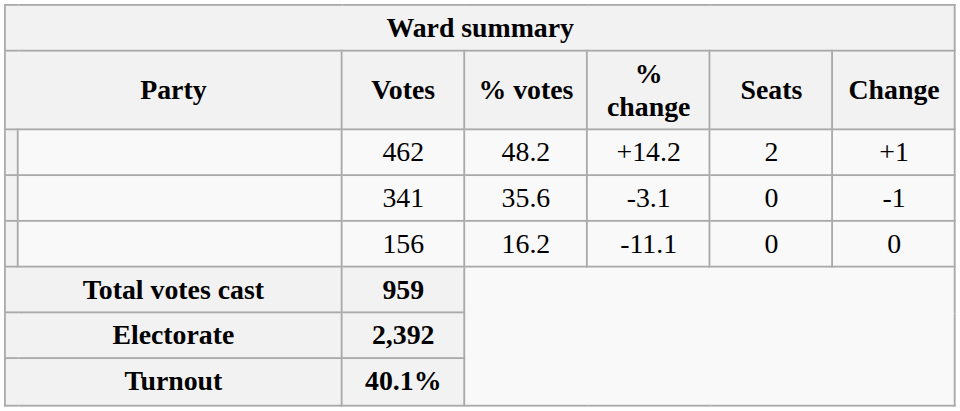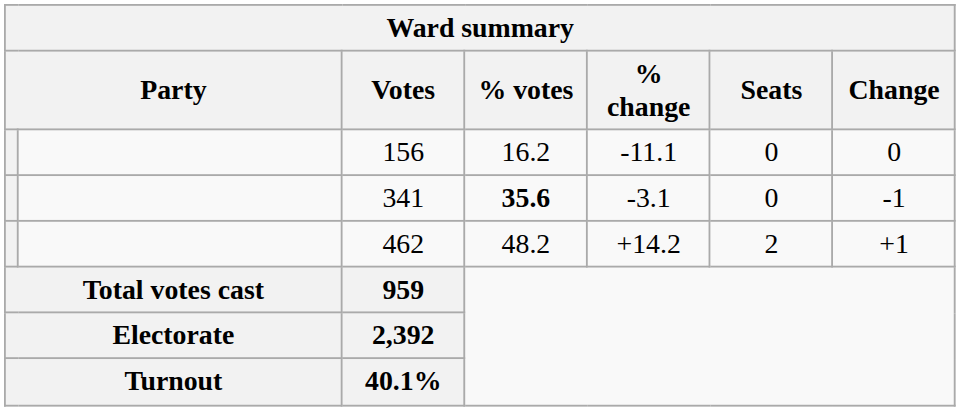rows swapped: (403, 152) <-> (403, 244)
(526, 198) normal -> (526, 198) bold
